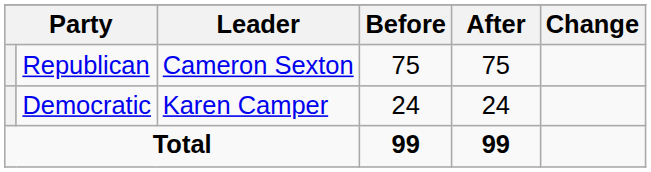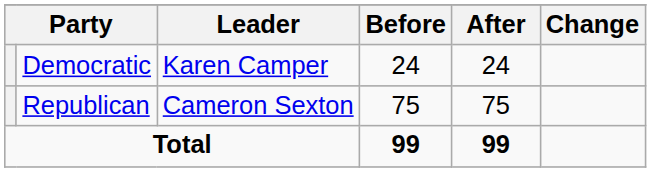rows swapped: (86, 65) <-> (87, 105)
